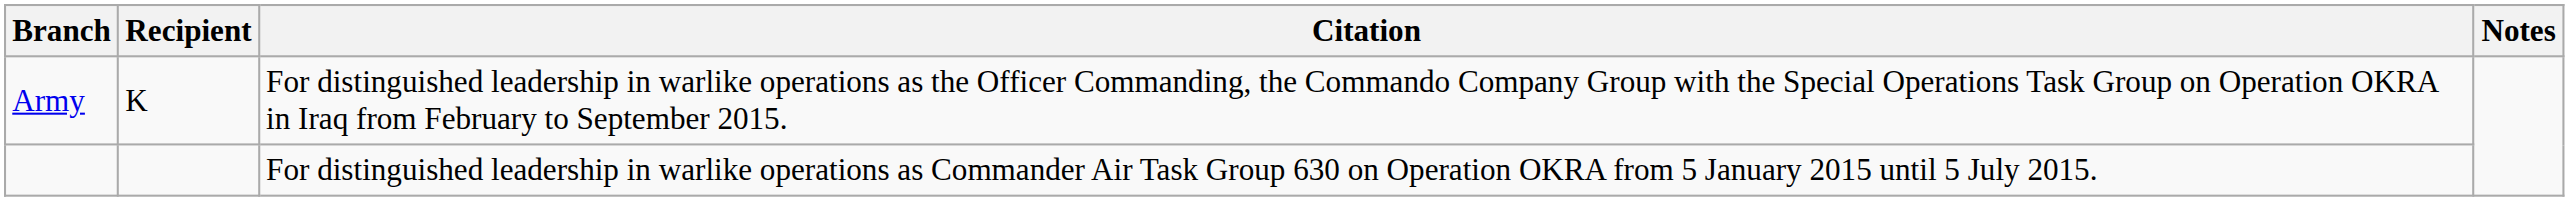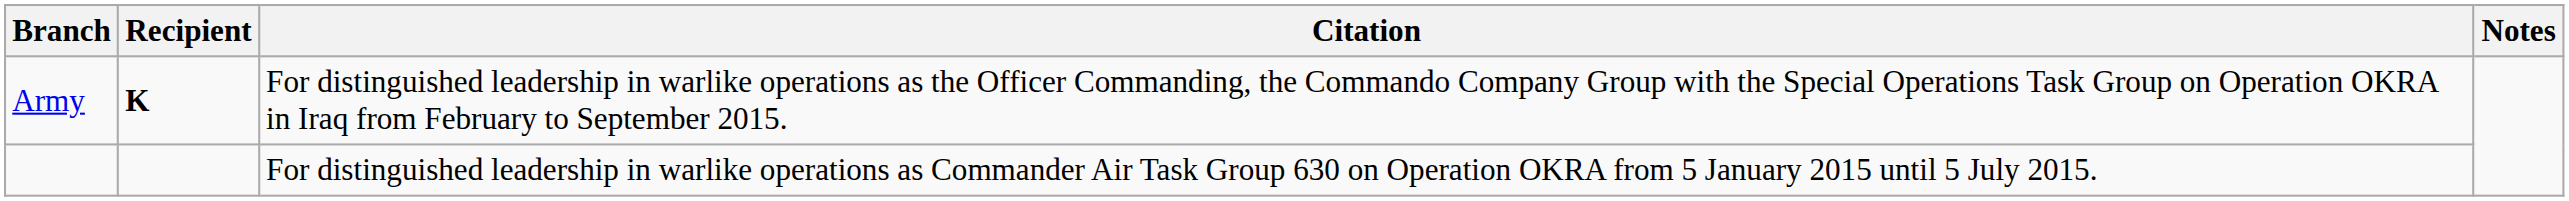(137, 100) normal -> (137, 100) bold
